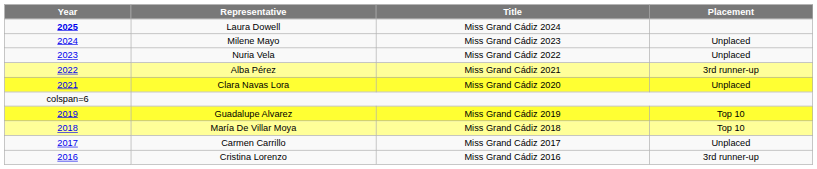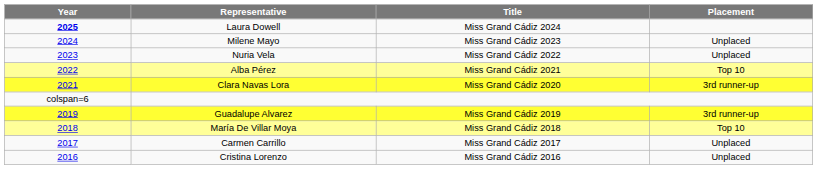(731, 70) 3rd runner-up -> (731, 70) Top 10
(731, 85) Unplaced -> (731, 85) 3rd runner-up
(731, 114) Top 10 -> (731, 114) 3rd runner-up
(731, 158) 3rd runner-up -> (731, 158) Unplaced
